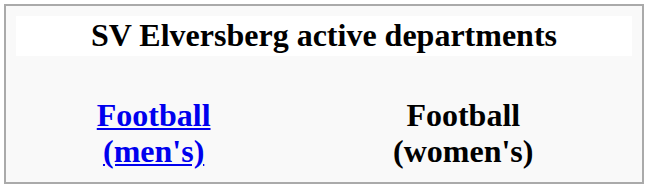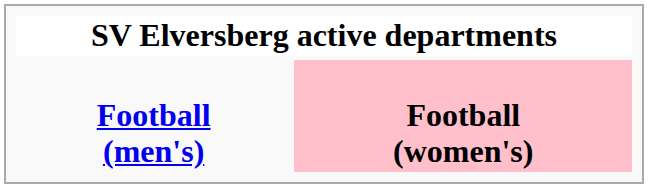(463, 133) no background -> (463, 133) pink background
